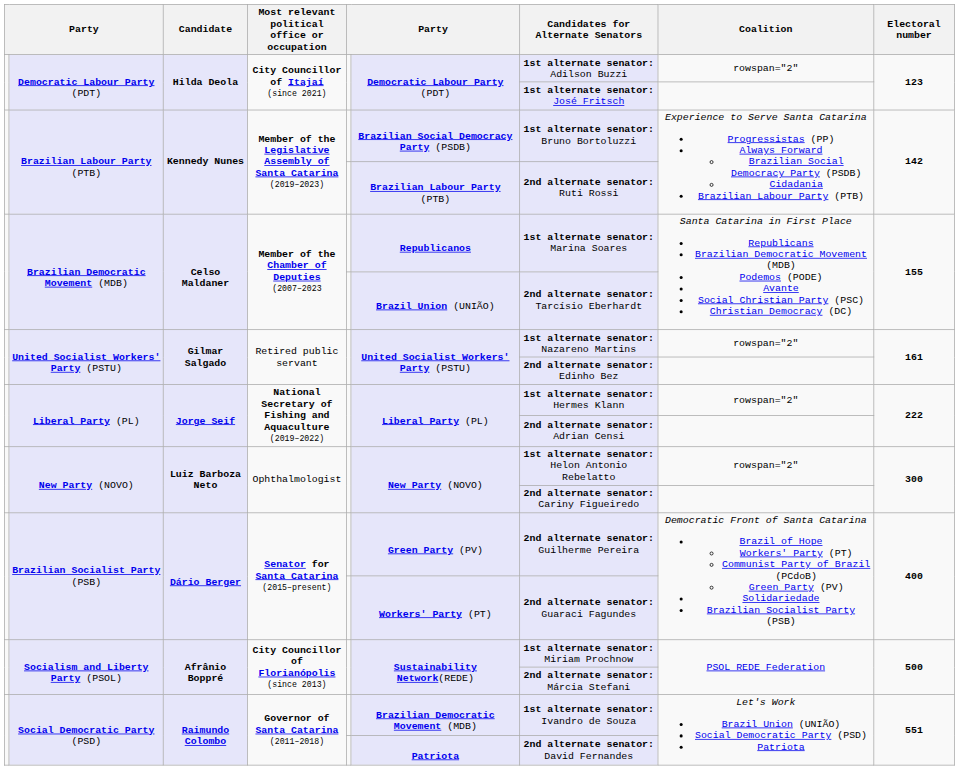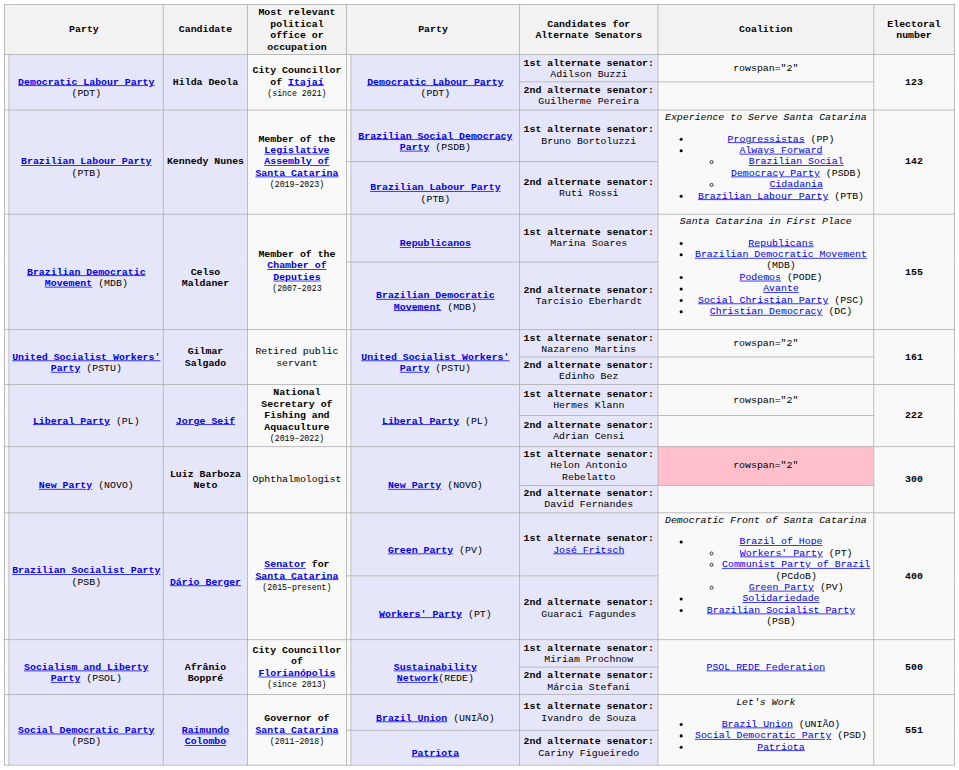(589, 96) 1st alternate senator: José Fritsch -> (589, 96) 2nd alternate senator: Guilherme Pereira
(435, 306) Brazil Union (UNIÃO) -> (435, 301) Brazilian Democratic Movement (MDB)
(766, 466) no background -> (766, 466) pink background
(589, 499) 2nd alternate senator: Cariny Figueiredo -> (589, 499) 2nd alternate senator: David Fernandes
(589, 544) 2nd alternate senator: Guilherme Pereira -> (589, 544) 1st alternate senator: José Fritsch
(435, 721) Brazilian Democratic Movement (MDB) -> (435, 718) Brazil Union (UNIÃO)
(589, 750) 2nd alternate senator: David Fernandes -> (589, 747) 2nd alternate senator: Cariny Figueiredo
